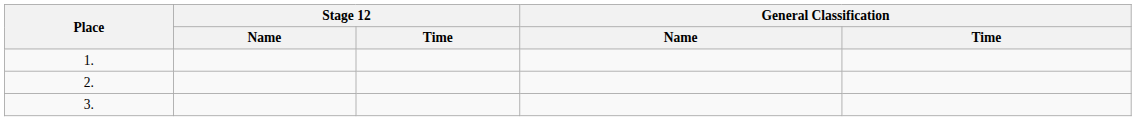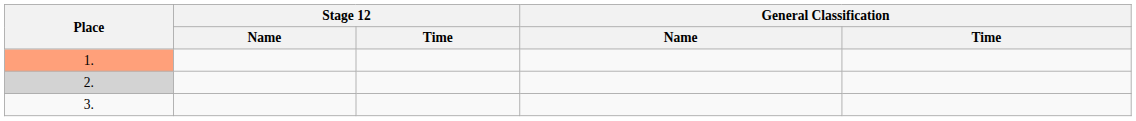(89, 60) no background -> (89, 60) lightsalmon background
(89, 82) no background -> (89, 82) lightgrey background
